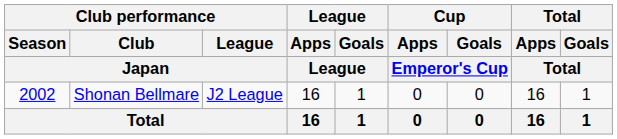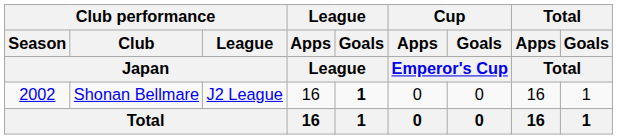(361, 95) normal -> (361, 95) bold
